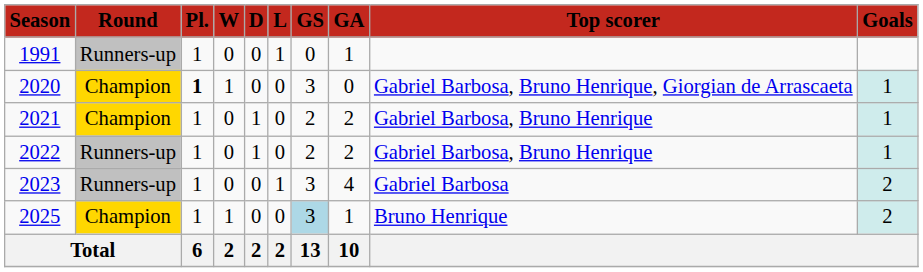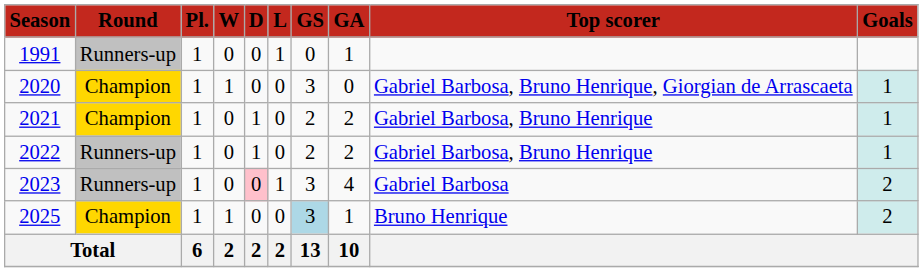(197, 86) bold -> (197, 86) normal
(256, 184) no background -> (256, 184) pink background
